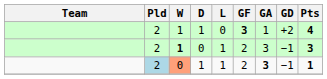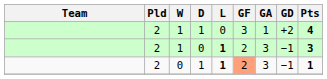(244, 30) bold -> (244, 30) normal
(180, 48) bold -> (180, 48) normal
(223, 48) normal -> (223, 48) bold
(157, 65) lightblue background -> (157, 65) no background
(180, 65) lightsalmon background -> (180, 65) no background
(223, 65) normal -> (223, 65) bold
(244, 65) no background -> (244, 65) lightsalmon background
(266, 65) bold -> (266, 65) normal
